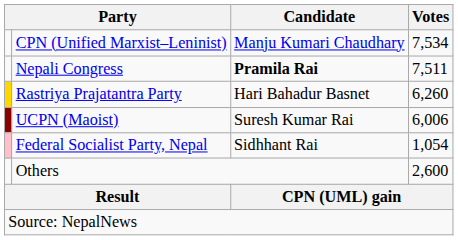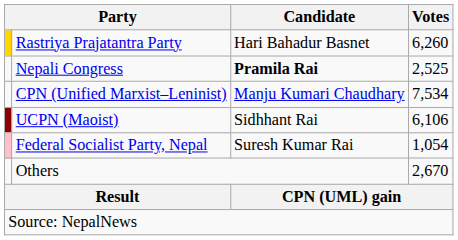rows swapped: (121, 42) <-> (99, 94)
(430, 68) 7,511 -> (430, 68) 2,525
(294, 119) Suresh Kumar Rai -> (276, 119) Sidhhant Rai
(430, 119) 6,006 -> (430, 119) 6,106
(276, 145) Sidhhant Rai -> (294, 145) Suresh Kumar Rai
(430, 171) 2,600 -> (430, 171) 2,670
